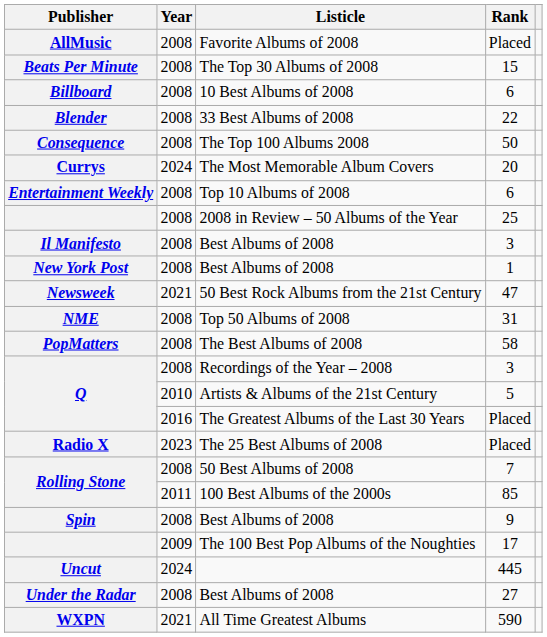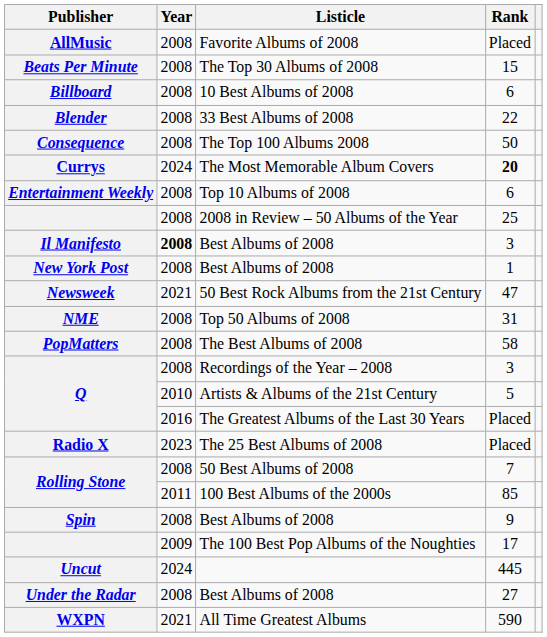(510, 167) normal -> (510, 167) bold
(176, 243) normal -> (176, 243) bold
